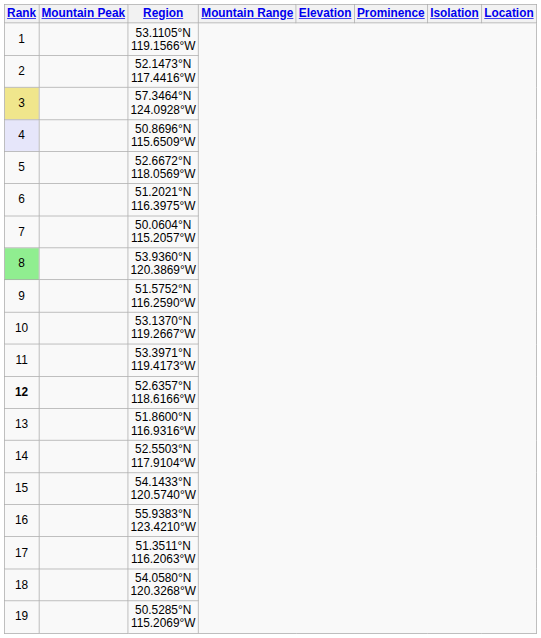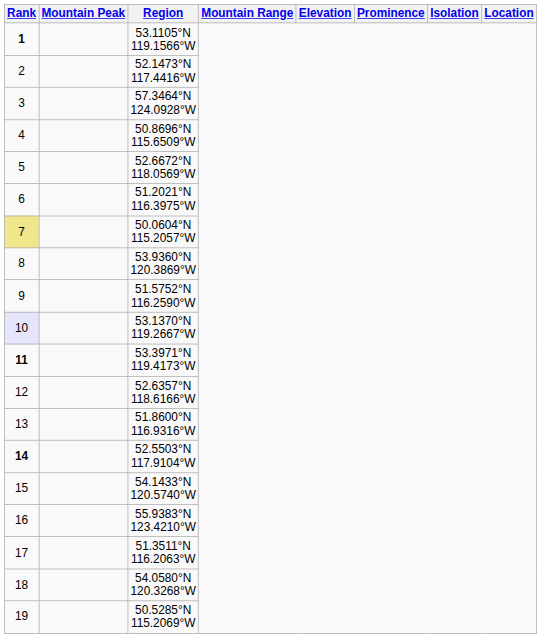(22, 39) normal -> (22, 39) bold
(22, 103) khaki background -> (22, 103) no background
(22, 135) lavender background -> (22, 135) no background
(22, 231) no background -> (22, 231) khaki background
(22, 264) lightgreen background -> (22, 264) no background
(22, 328) no background -> (22, 328) lavender background
(22, 360) normal -> (22, 360) bold
(22, 392) bold -> (22, 392) normal
(22, 456) normal -> (22, 456) bold
